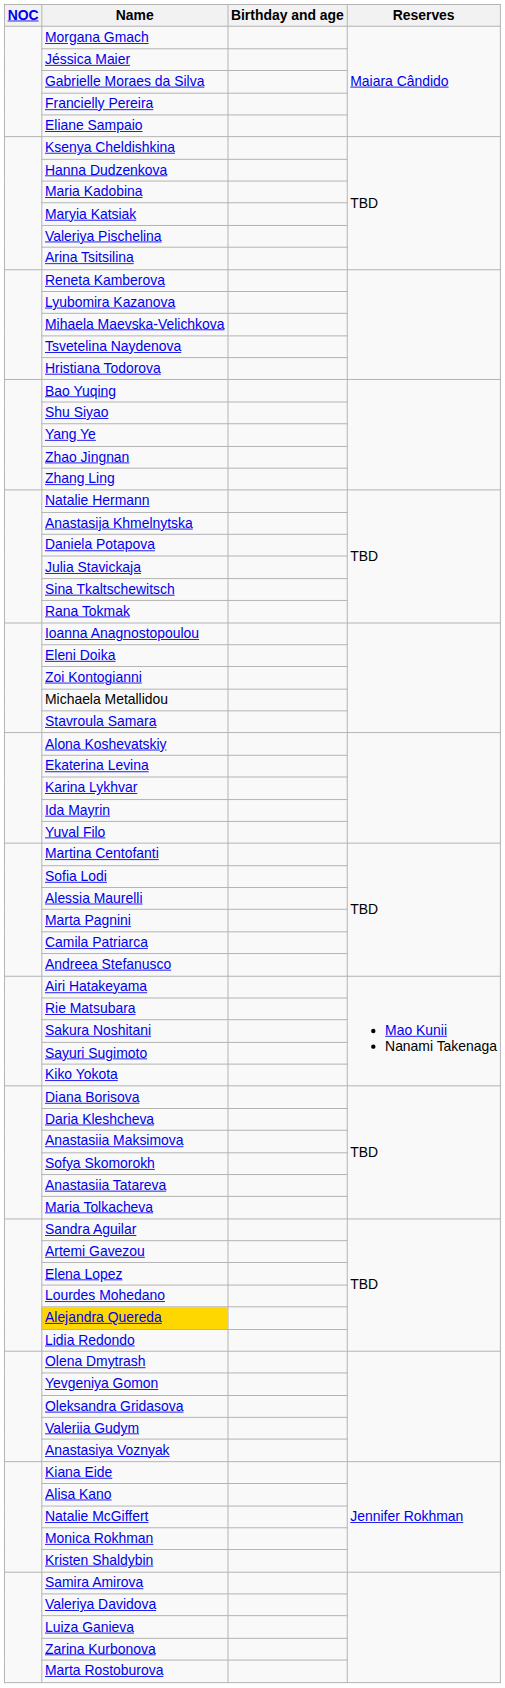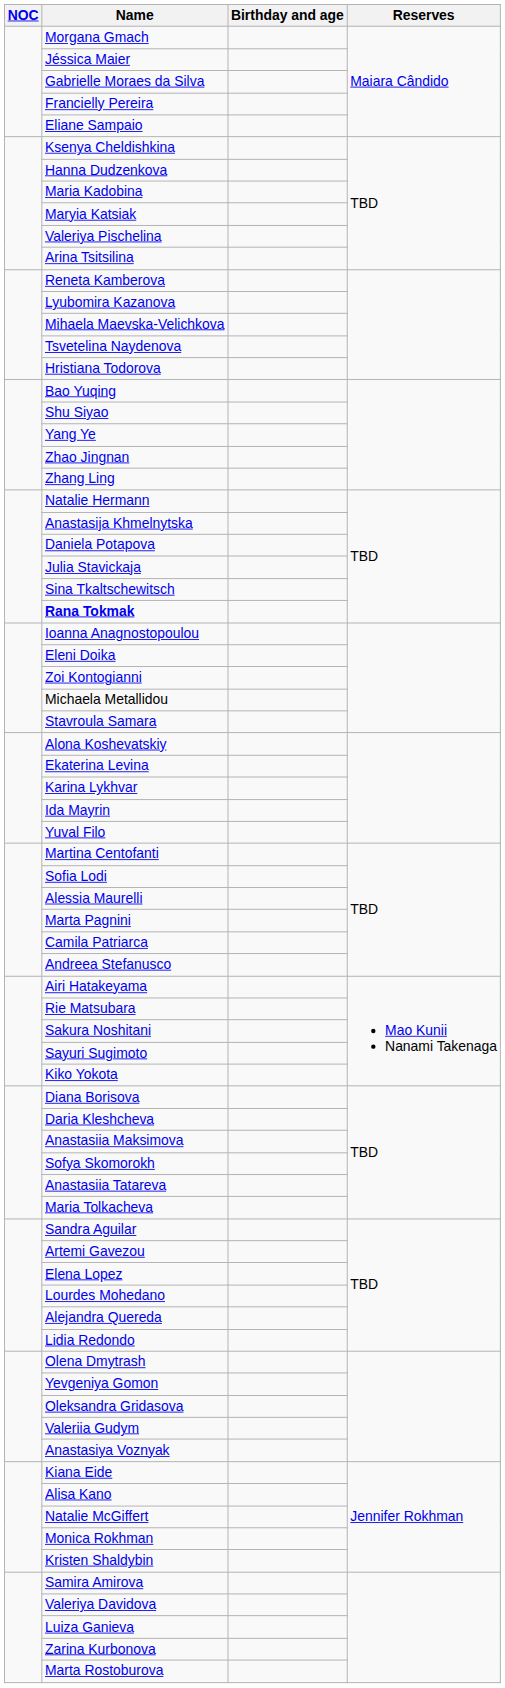(87, 611) normal -> (90, 611) bold
(103, 1318) gold background -> (103, 1318) no background
